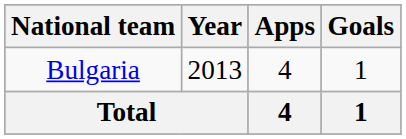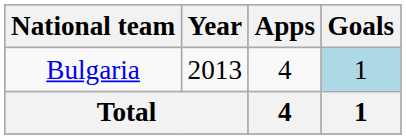(361, 69) no background -> (361, 69) lightblue background
